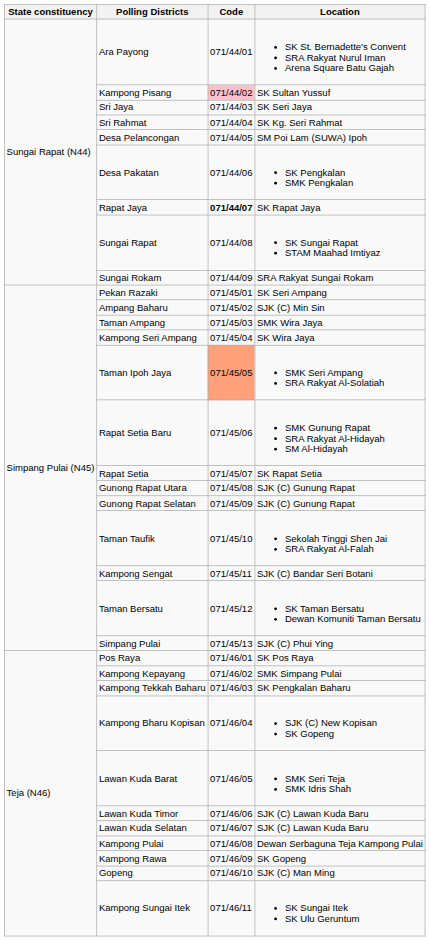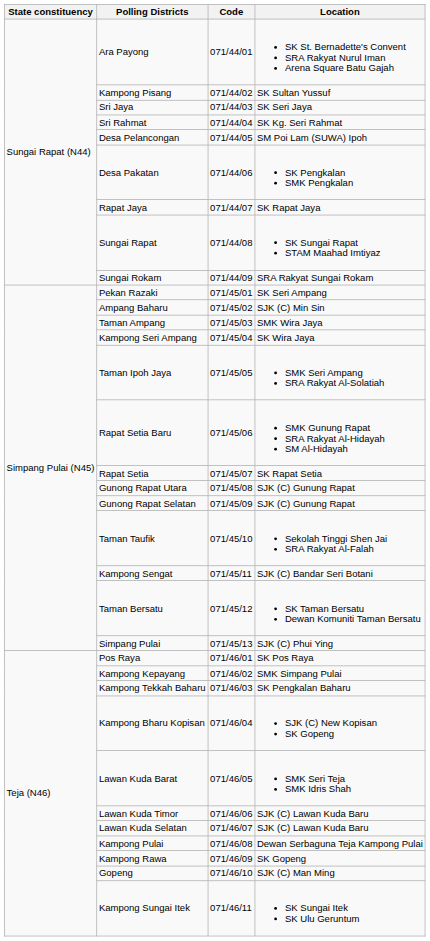(231, 92) pink background -> (231, 92) no background
(231, 207) bold -> (231, 207) normal
(231, 372) lightsalmon background -> (231, 372) no background
